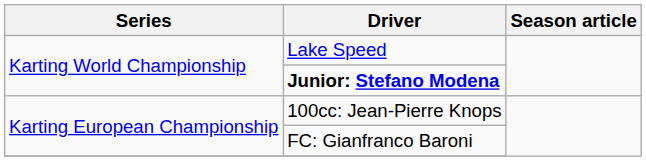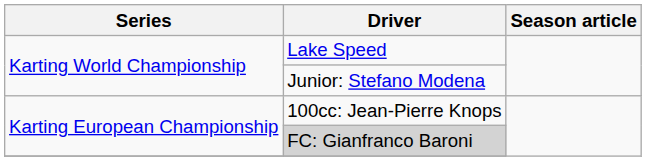(393, 80) bold -> (386, 80) normal
(380, 141) no background -> (380, 141) lightgrey background
